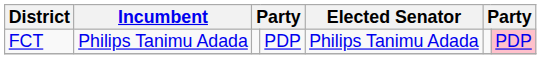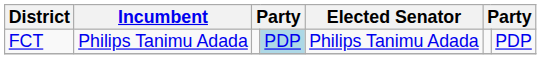(283, 41) no background -> (283, 41) lightblue background
(514, 41) pink background -> (514, 41) no background
